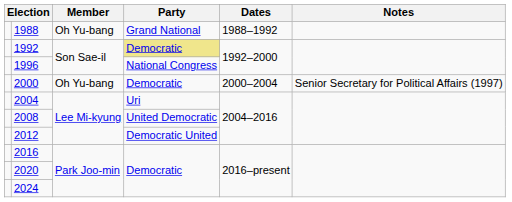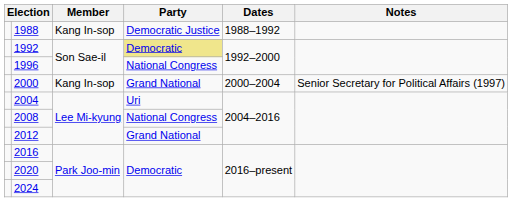(84, 30) Oh Yu-bang -> (85, 30) Kang In-sop
(163, 30) Grand National -> (173, 30) Democratic Justice
(84, 83) Oh Yu-bang -> (85, 83) Kang In-sop
(154, 83) Democratic -> (163, 83) Grand National
(172, 118) United Democratic -> (172, 118) National Congress
(172, 135) Democratic United -> (163, 135) Grand National
